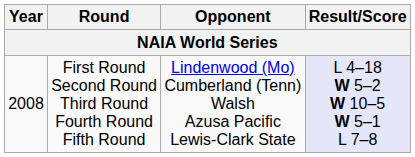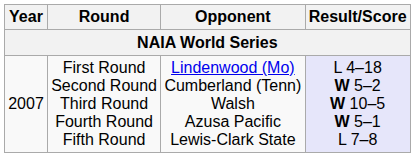(26, 103) 2008 -> (26, 103) 2007
